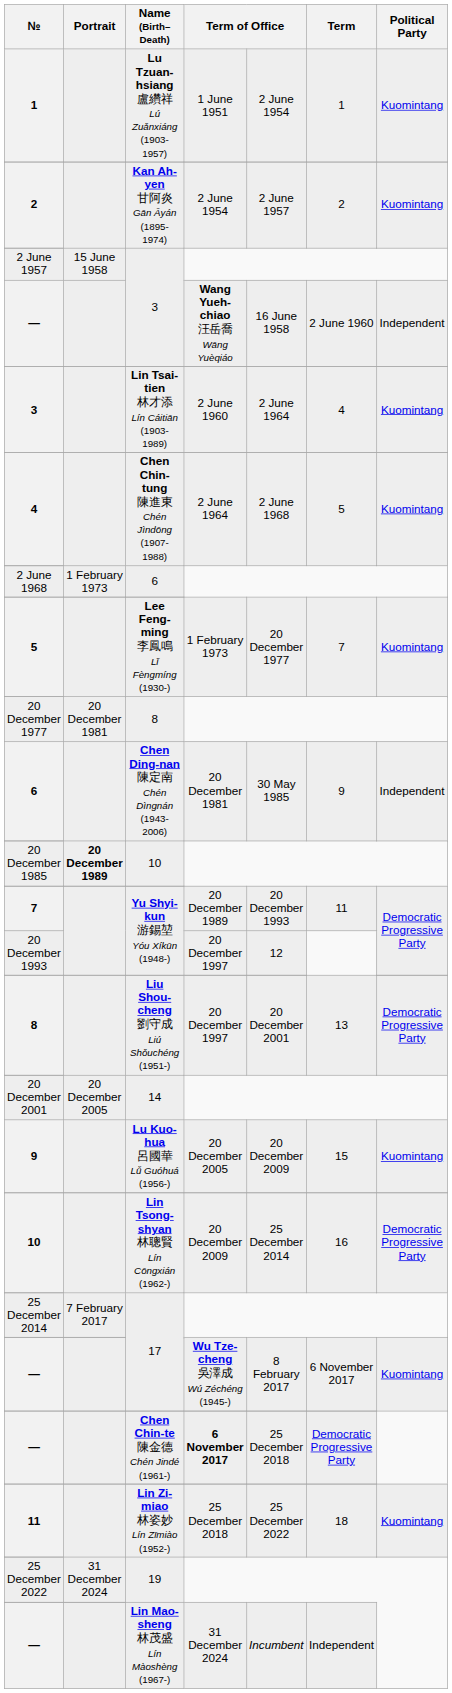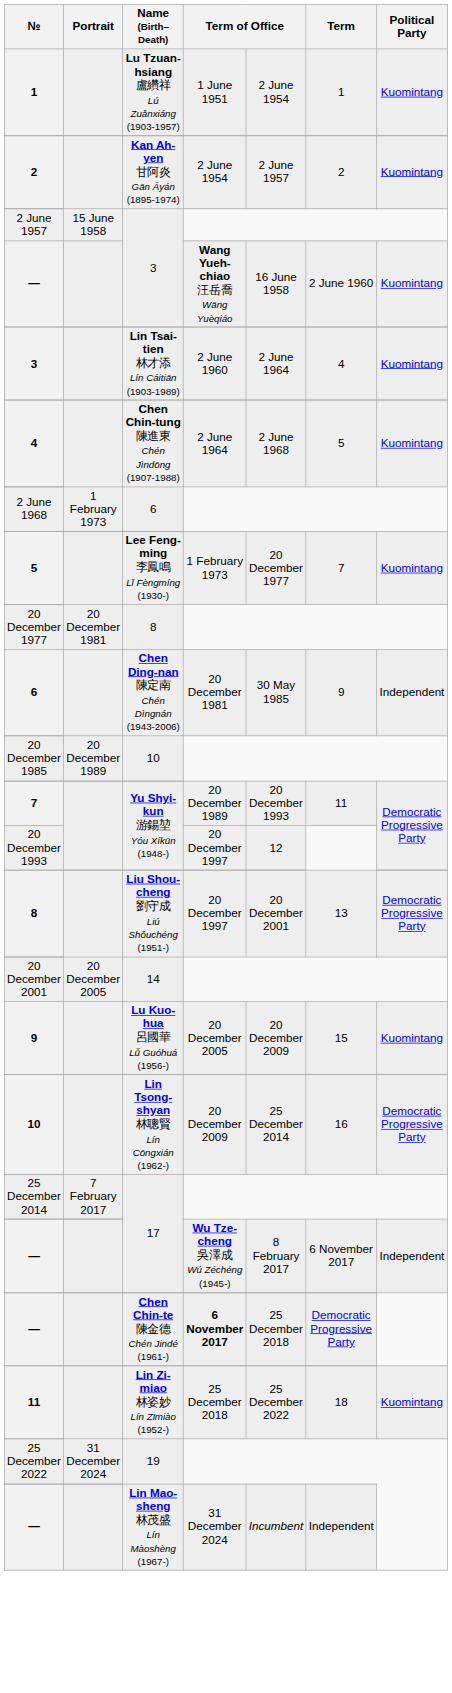(412, 323) Independent -> (412, 283) Kuomintang
(95, 863) bold -> (93, 758) normal
(412, 1374) Kuomintang -> (412, 1255) Independent
